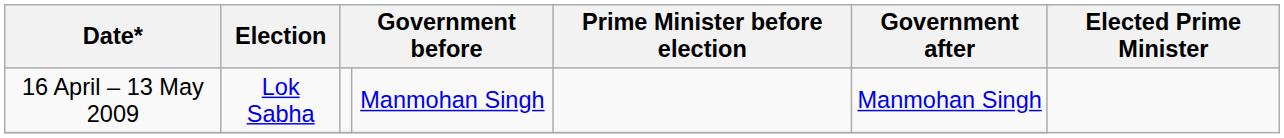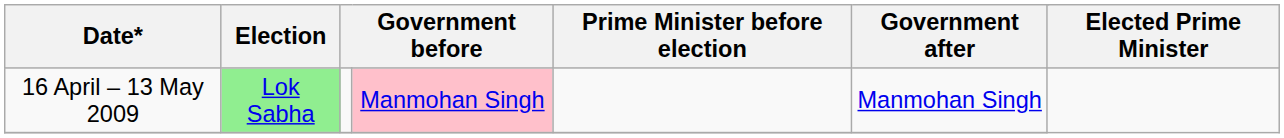(281, 100) no background -> (281, 100) lightgreen background
(452, 100) no background -> (452, 100) pink background
